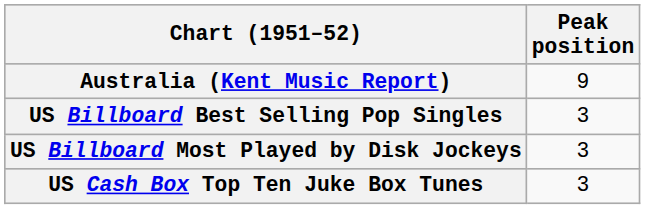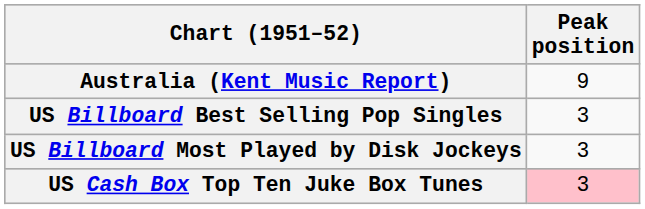(583, 186) no background -> (583, 186) pink background
